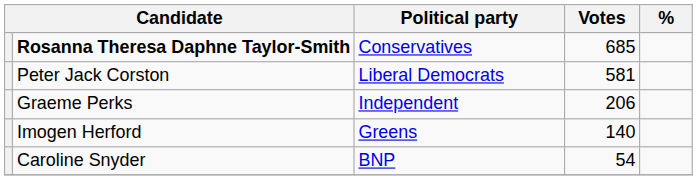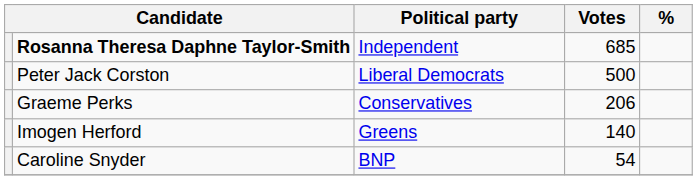(415, 47) Conservatives -> (408, 47) Independent
(621, 75) 581 -> (621, 75) 500
(408, 103) Independent -> (415, 103) Conservatives
